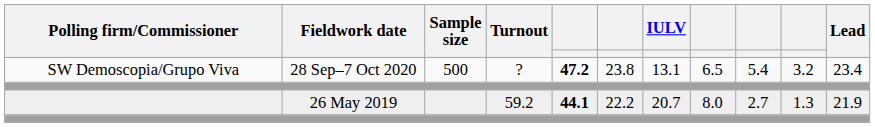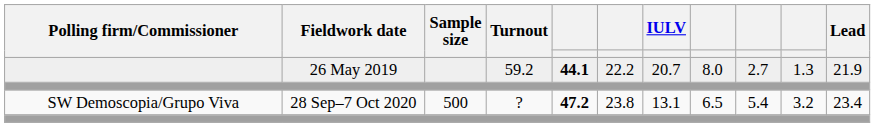rows swapped: (353, 70) <-> (353, 102)
